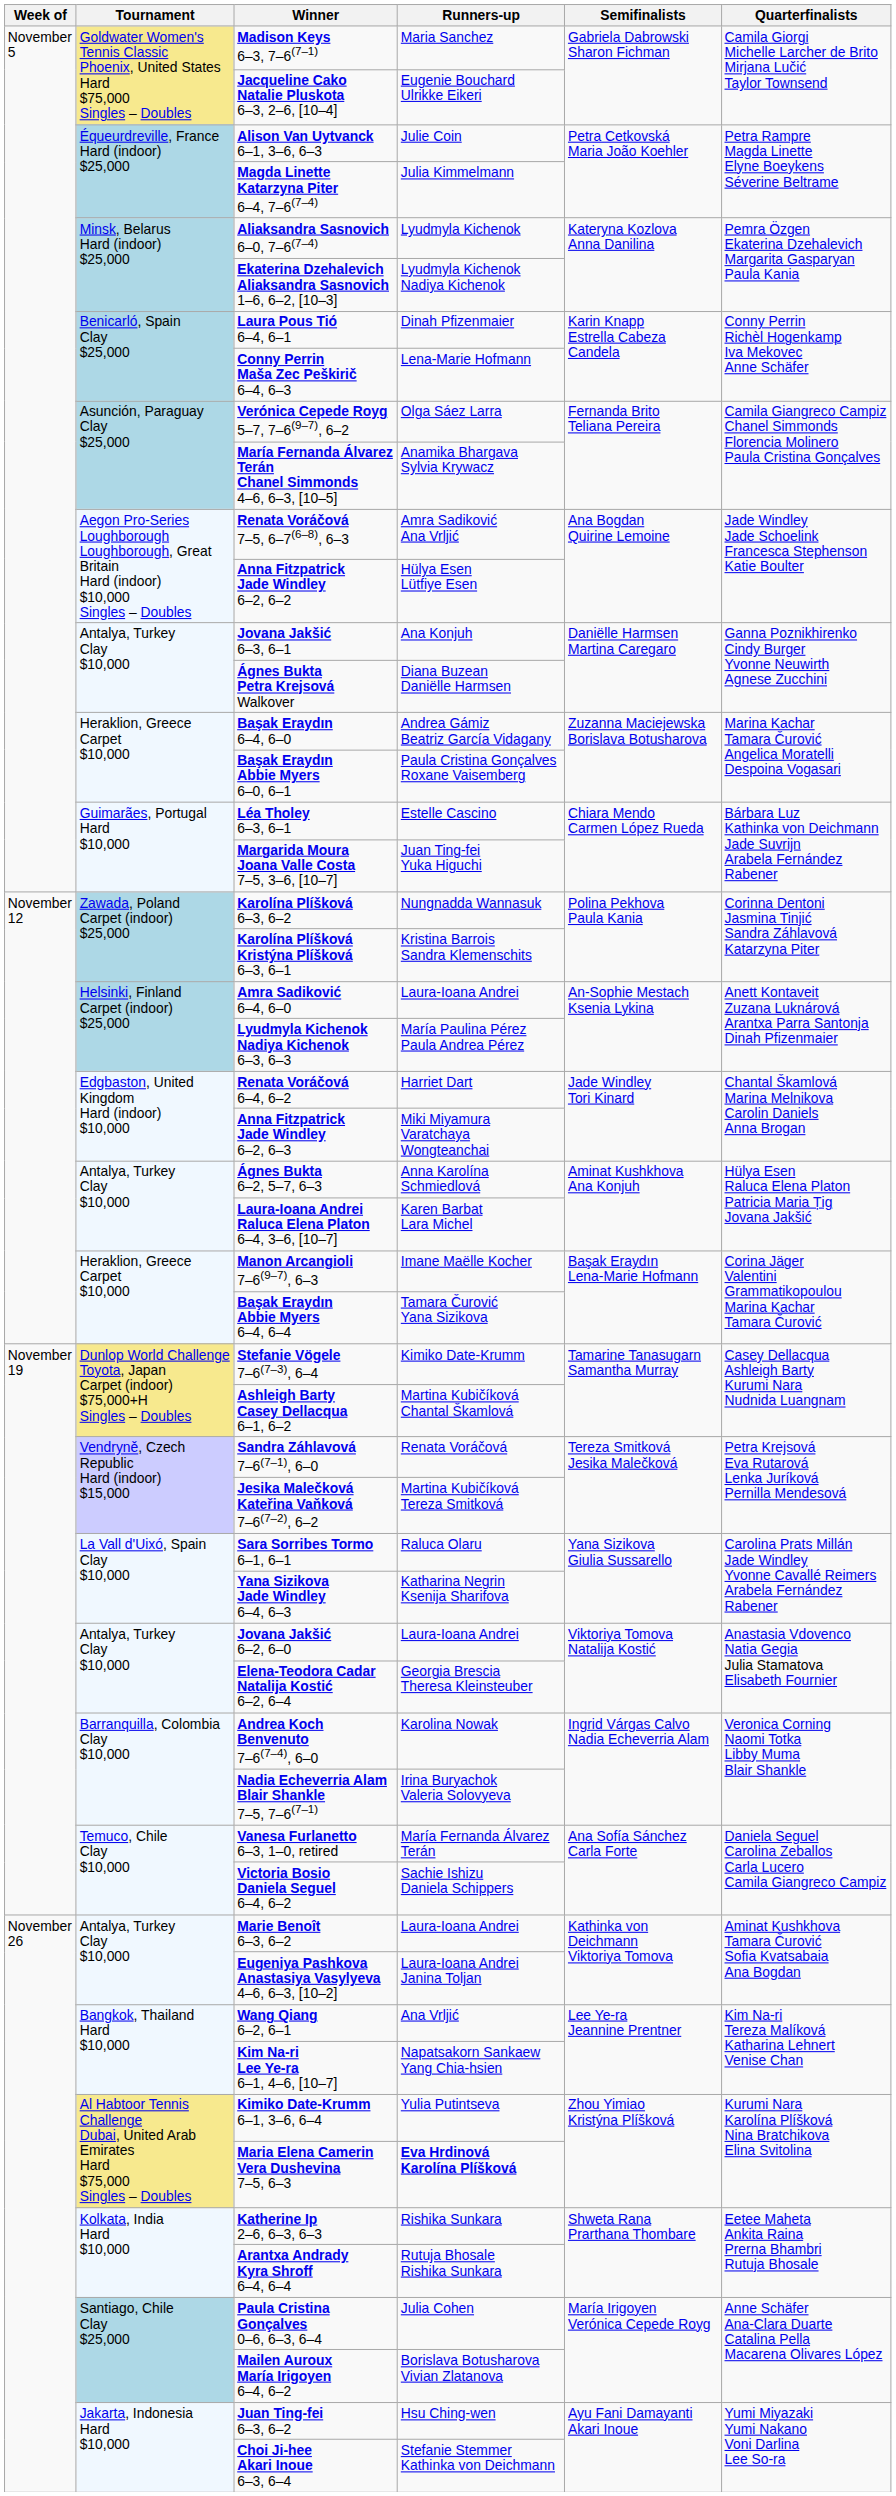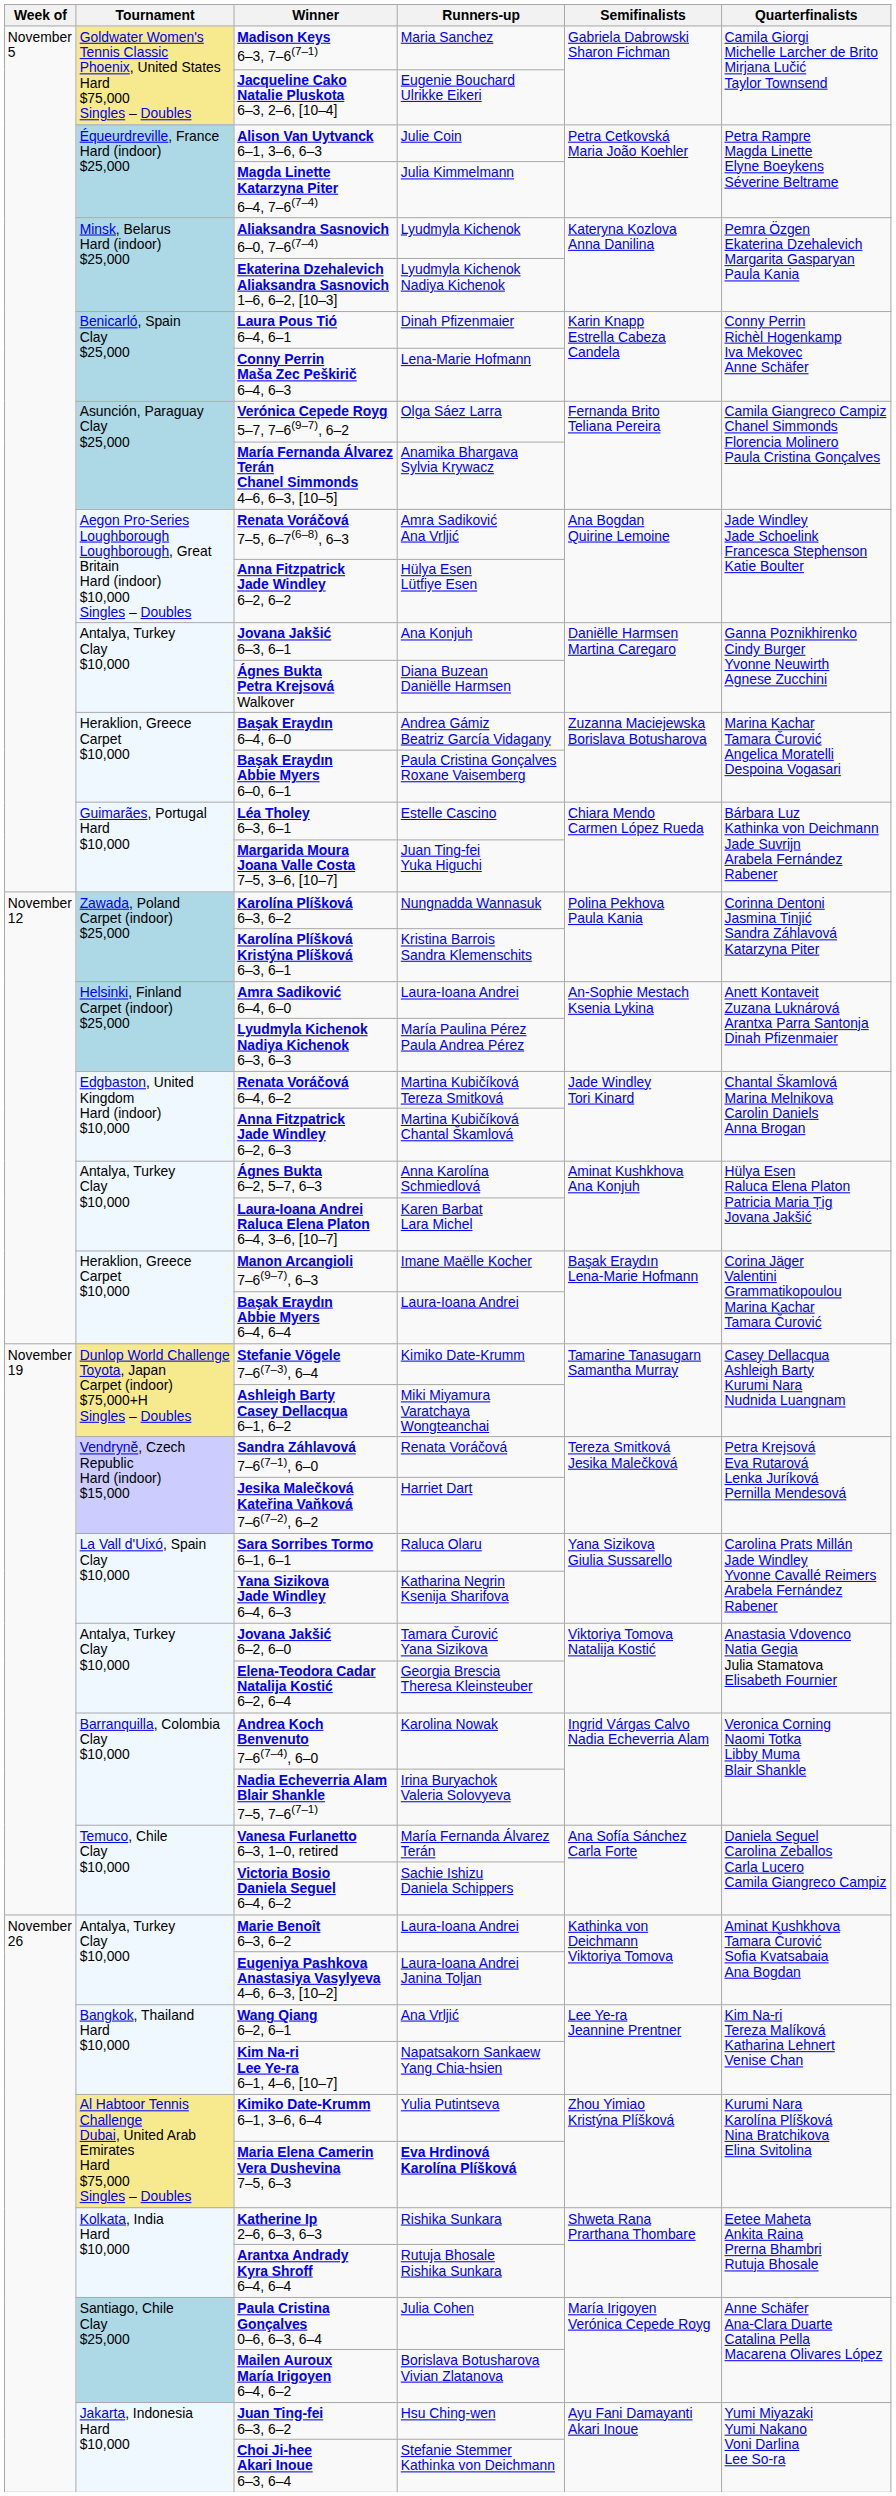(437, 1082) Harriet Dart -> (460, 1089) Martina Kubičíková Tereza Smitková
(445, 1134) Miki Miyamura Varatchaya Wongteanchai -> (460, 1127) Martina Kubičíková Chantal Škamlová
(449, 1309) Tamara Čurović Yana Sizikova -> (460, 1302) Laura-Ioana Andrei
(460, 1403) Martina Kubičíková Chantal Škamlová -> (445, 1410) Miki Miyamura Varatchaya Wongteanchai
(460, 1496) Martina Kubičíková Tereza Smitková -> (437, 1488) Harriet Dart
(460, 1634) Laura-Ioana Andrei -> (449, 1642) Tamara Čurović Yana Sizikova
